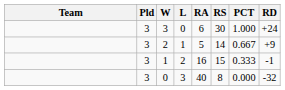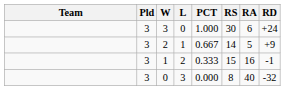columns swapped: (244, 12) <-> (201, 12)
